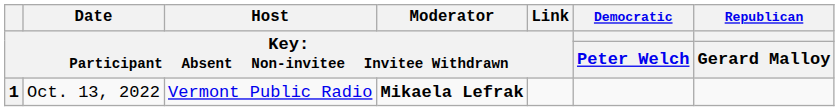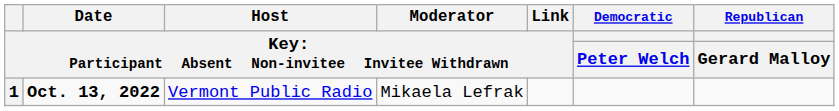(93, 92) normal -> (93, 92) bold
(452, 92) bold -> (452, 92) normal
